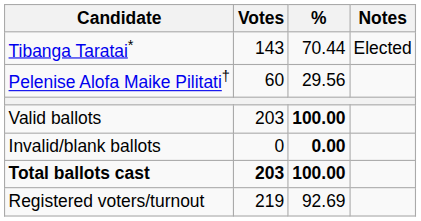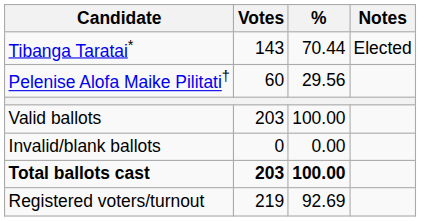(319, 118) bold -> (319, 118) normal
(329, 146) bold -> (329, 146) normal
